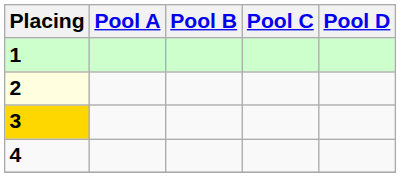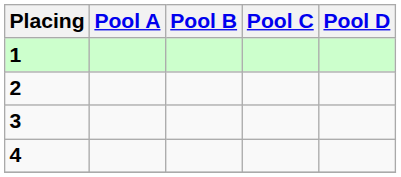(15, 88) lightyellow background -> (15, 88) no background
(15, 121) gold background -> (15, 121) no background
